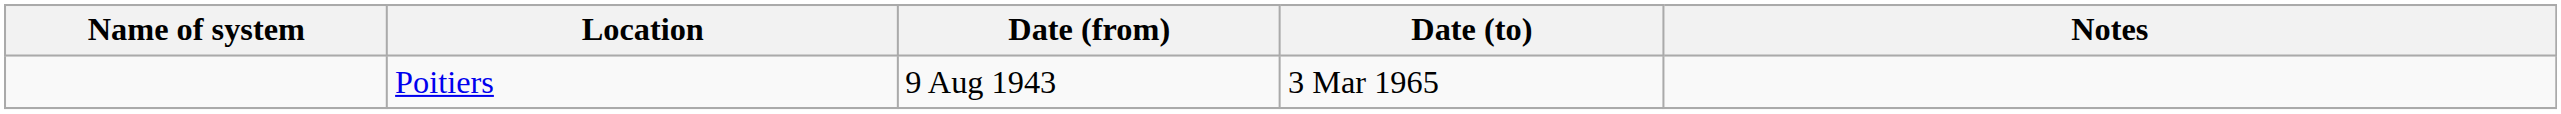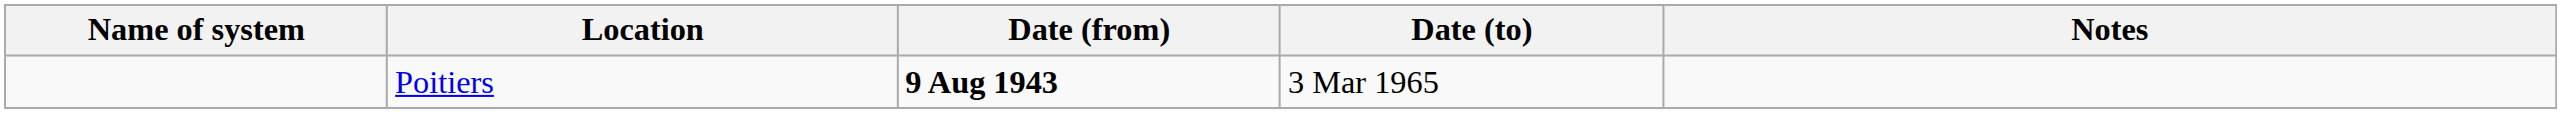(981, 81) normal -> (982, 81) bold
